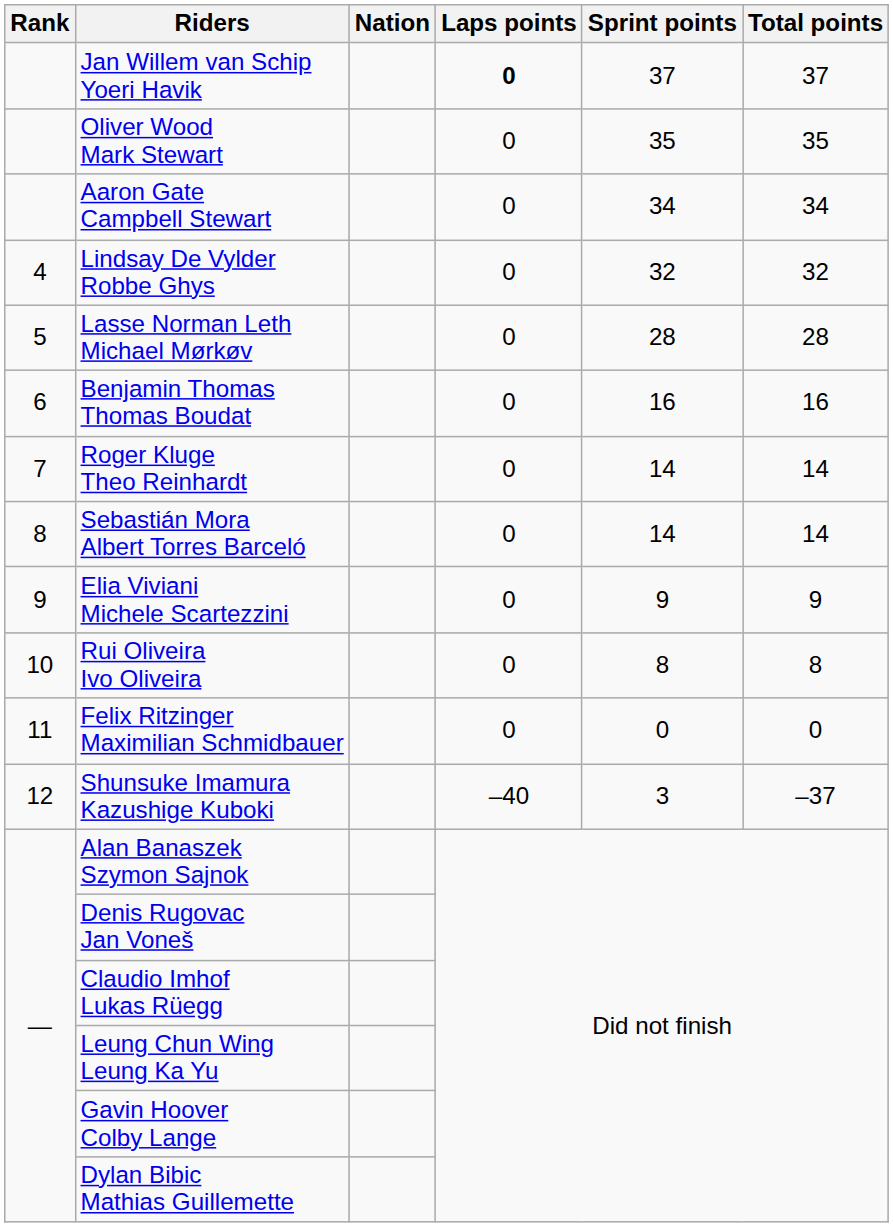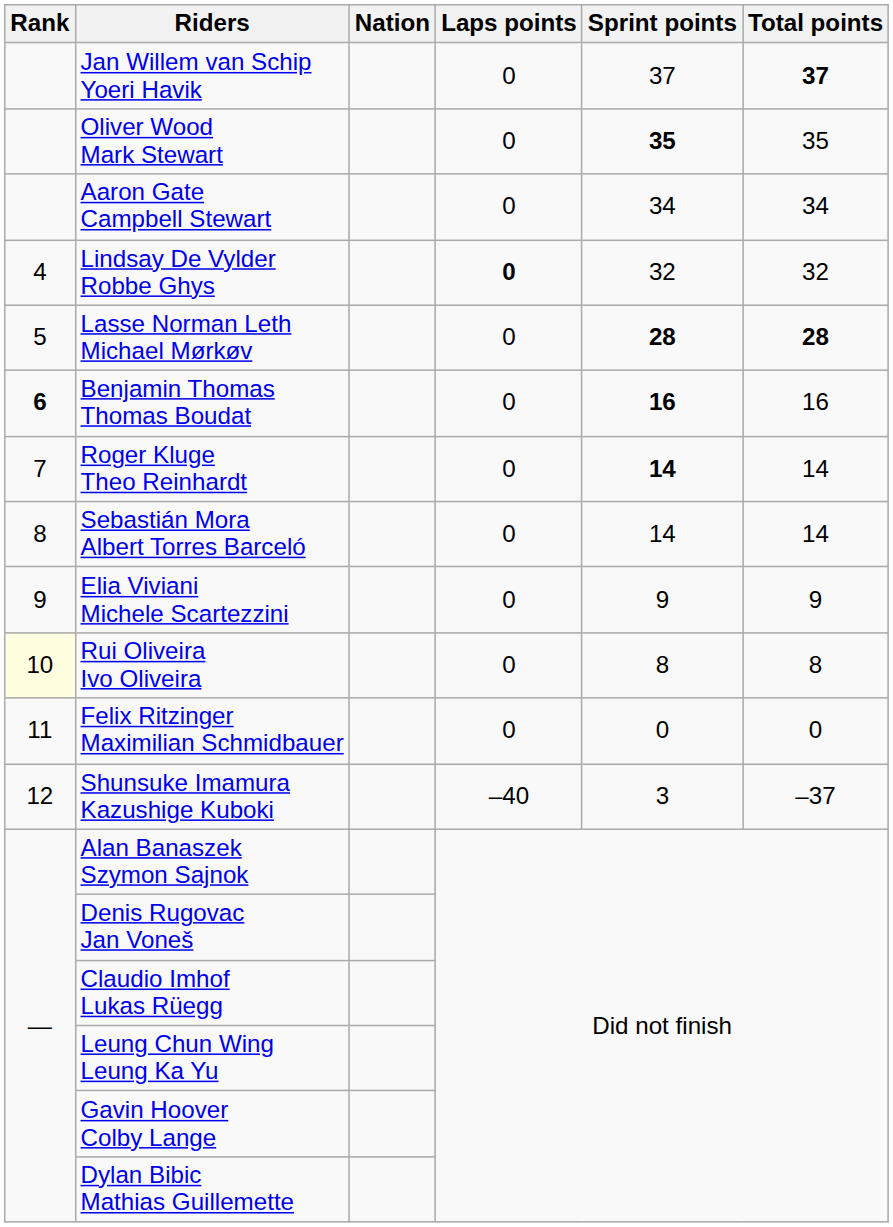(509, 75) bold -> (509, 75) normal
(816, 75) normal -> (816, 75) bold
(662, 141) normal -> (662, 141) bold
(509, 272) normal -> (509, 272) bold
(662, 337) normal -> (662, 337) bold
(816, 337) normal -> (816, 337) bold
(40, 403) normal -> (40, 403) bold
(662, 403) normal -> (662, 403) bold
(662, 468) normal -> (662, 468) bold
(40, 665) no background -> (40, 665) lightyellow background
